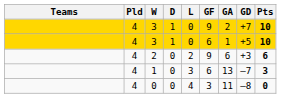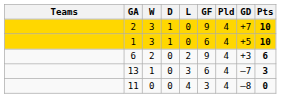columns swapped: (135, 12) <-> (227, 12)
